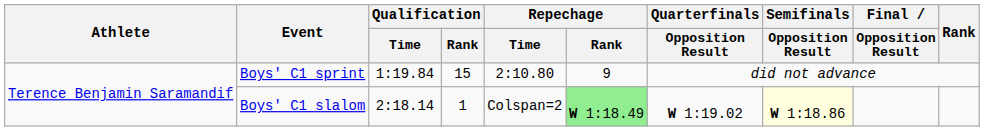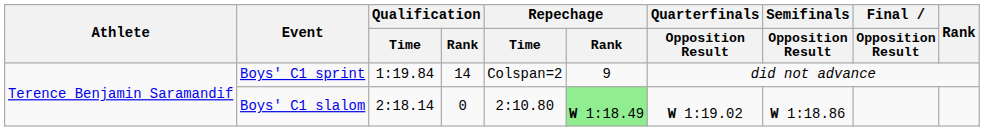(463, 74) 15 -> (463, 74) 14
(525, 74) 2:10.80 -> (525, 74) Colspan=2
(463, 106) 1 -> (463, 106) 0
(525, 106) Colspan=2 -> (525, 106) 2:10.80
(808, 114) lightyellow background -> (808, 114) no background
